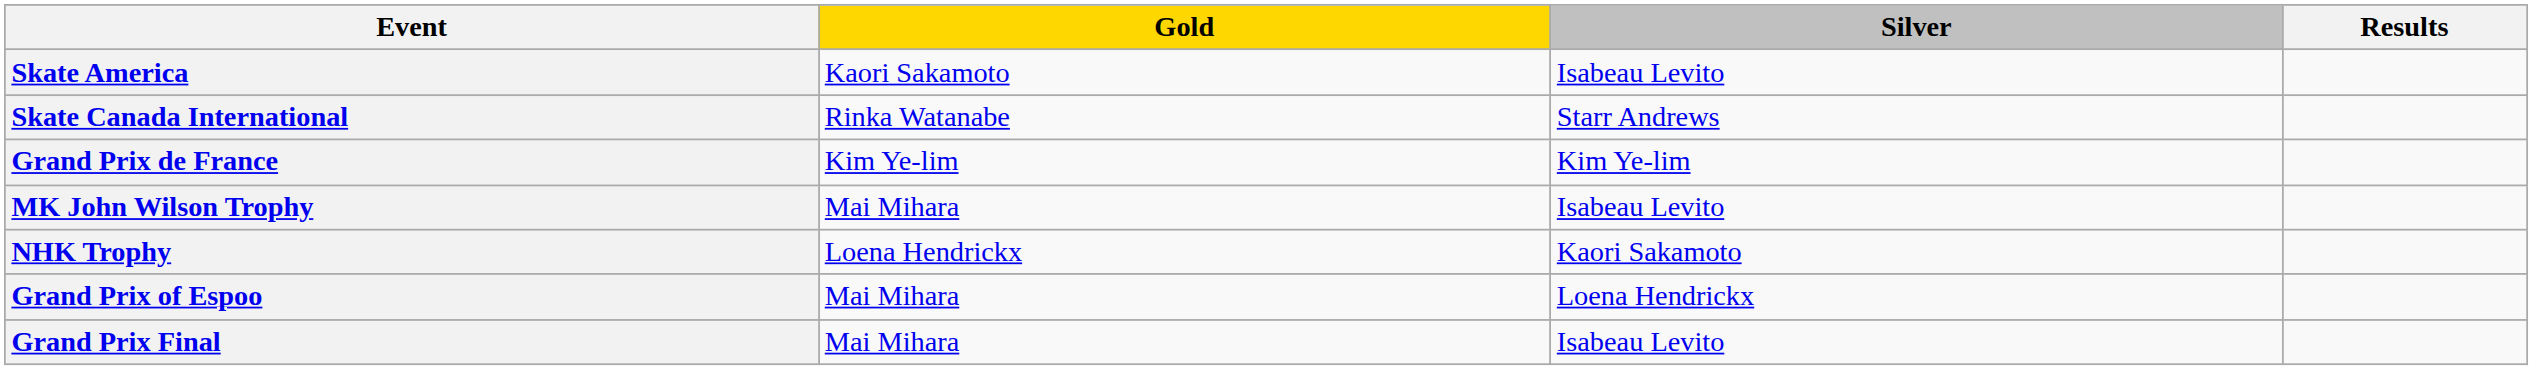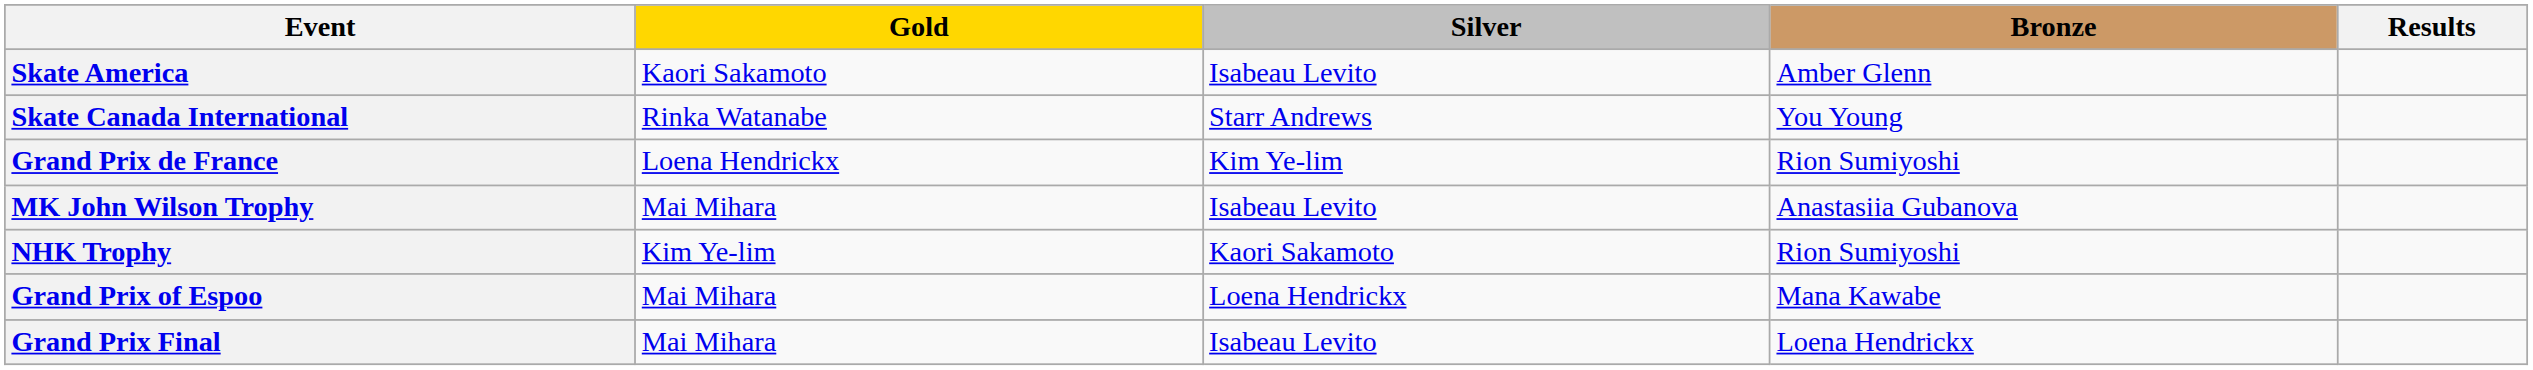+ column: (2054, 26)
(892, 161) Kim Ye-lim -> (740, 161) Loena Hendrickx
(923, 251) Loena Hendrickx -> (709, 251) Kim Ye-lim
